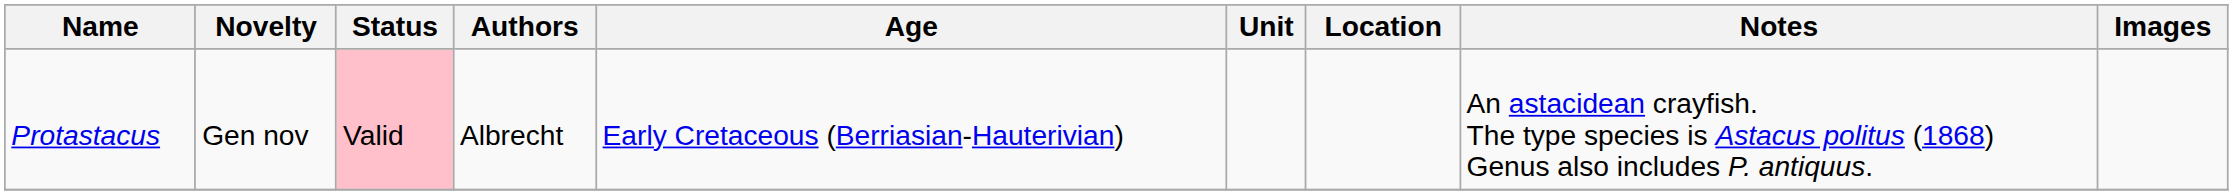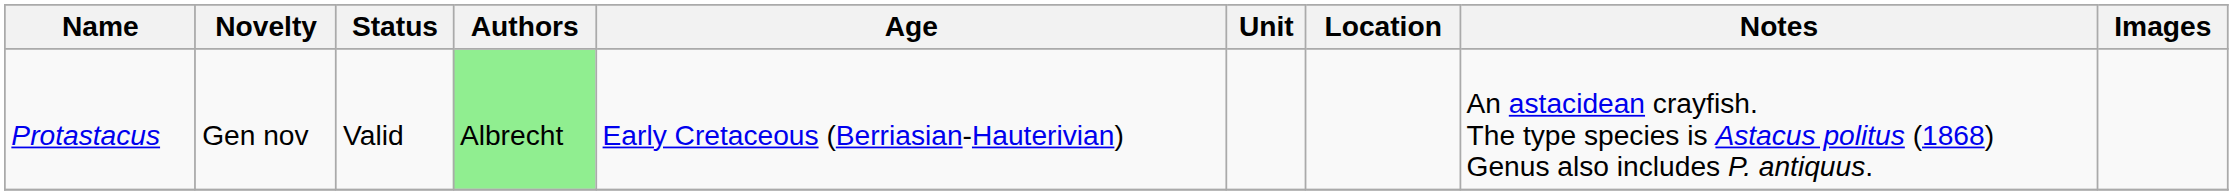(373, 134) pink background -> (373, 134) no background
(512, 134) no background -> (512, 134) lightgreen background
